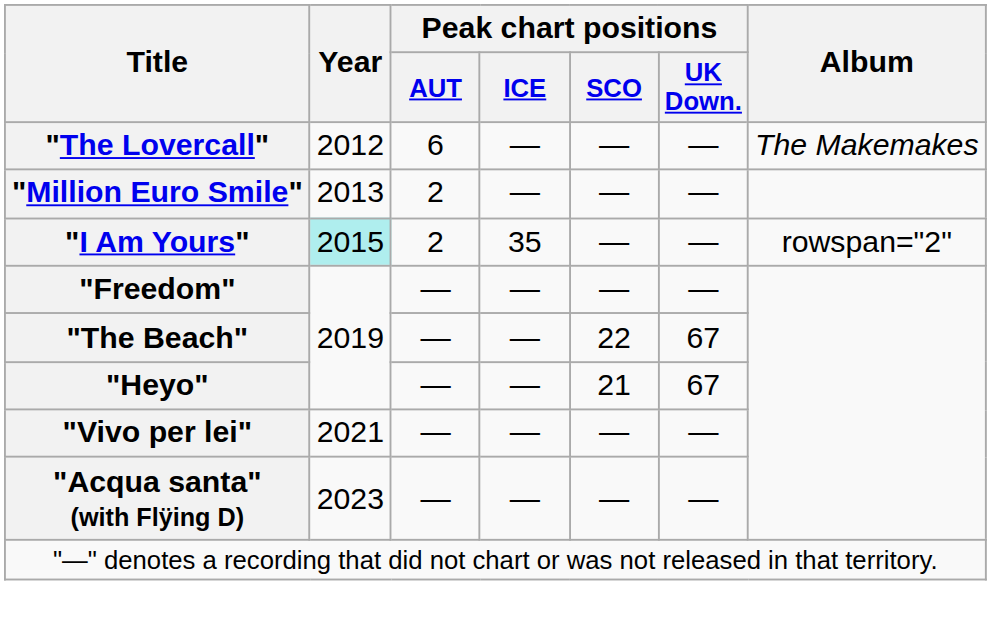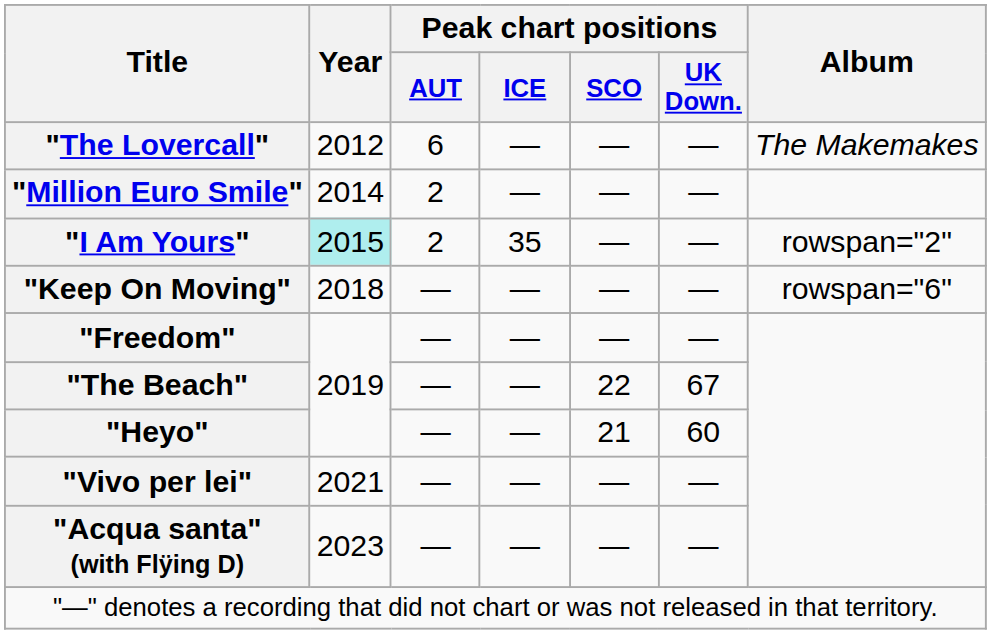(350, 193) 2013 -> (350, 193) 2014
+ row: (157, 289)
(703, 385) 67 -> (703, 433) 60
